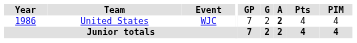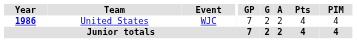(26, 21) normal -> (26, 21) bold
(280, 21) bold -> (280, 21) normal
